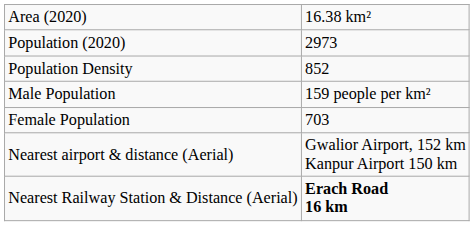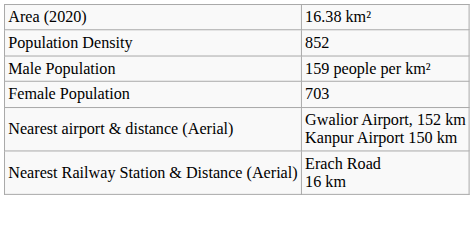- row: (67, 42)
(347, 198) bold -> (343, 172) normal
